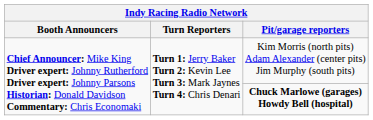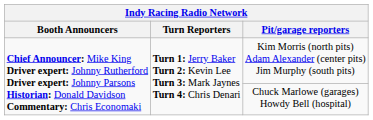(305, 97) bold -> (305, 97) normal
